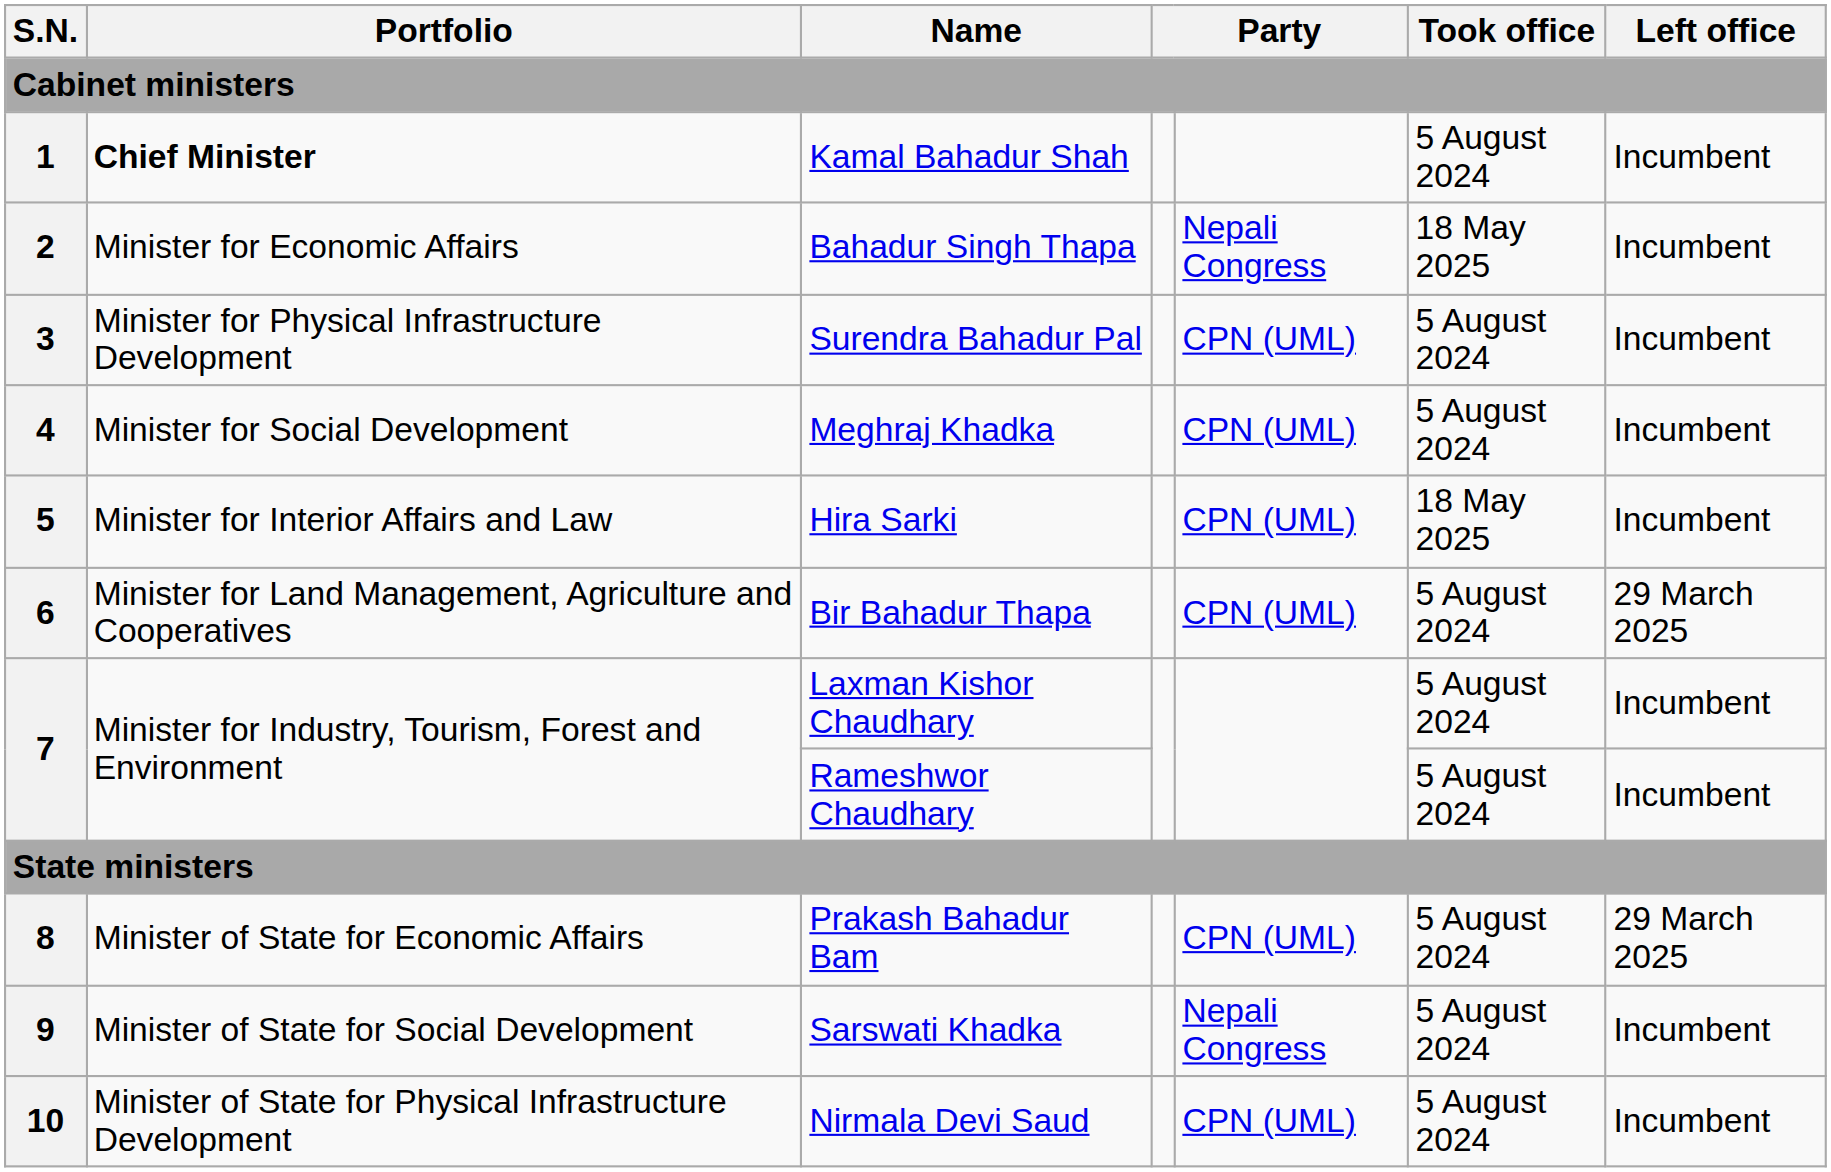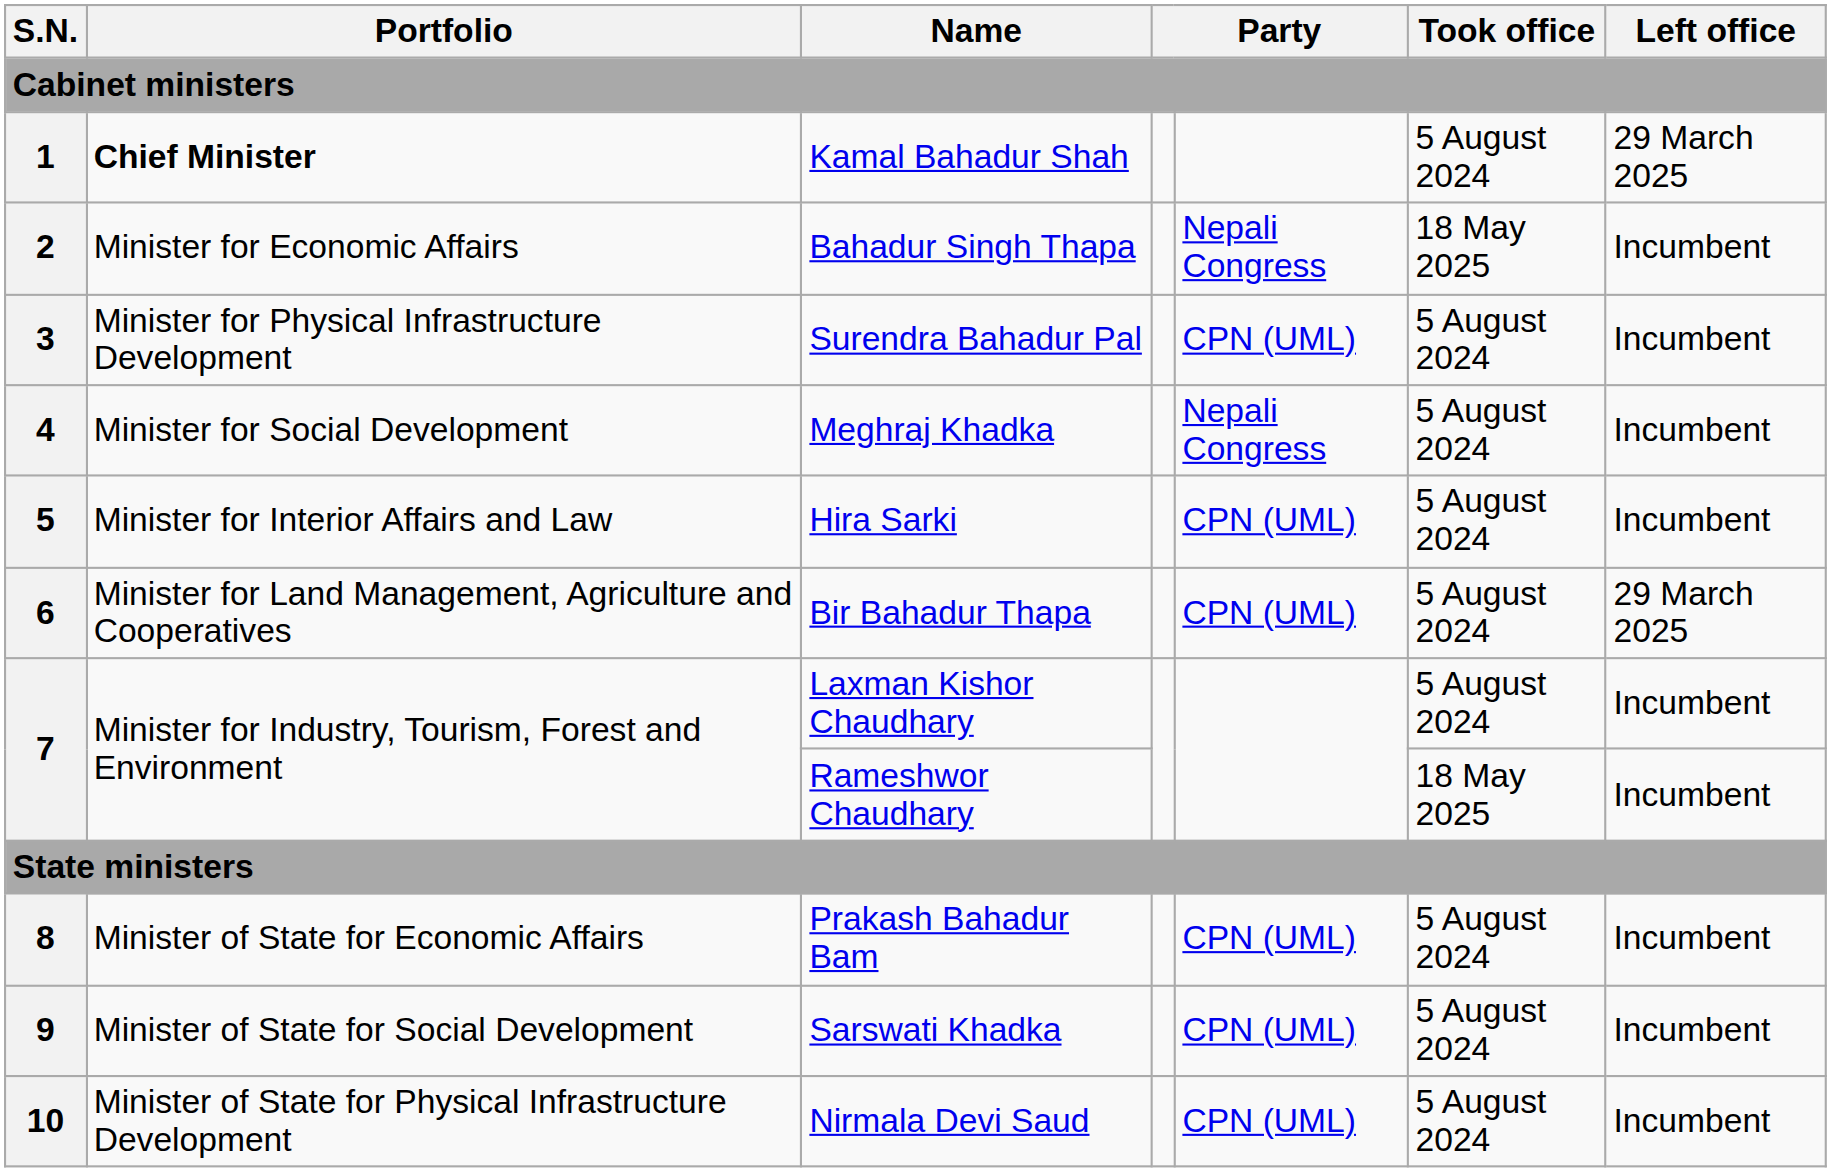(1692, 156) Incumbent -> (1684, 156) 29 March 2025
(1269, 429) CPN (UML) -> (1254, 429) Nepali Congress
(1471, 520) 18 May 2025 -> (1481, 520) 5 August 2024
(1481, 794) 5 August 2024 -> (1471, 794) 18 May 2025
(1684, 938) 29 March 2025 -> (1692, 938) Incumbent
(1254, 1029) Nepali Congress -> (1269, 1029) CPN (UML)
